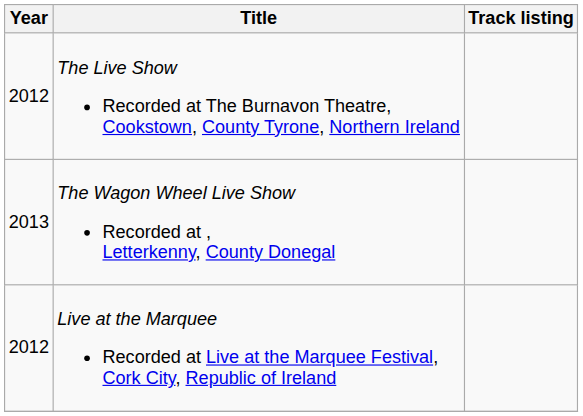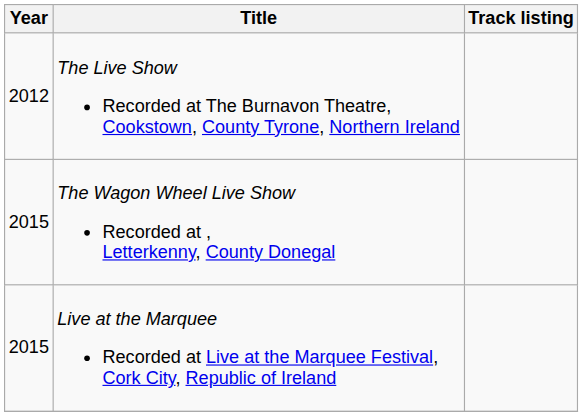(29, 221) 2013 -> (29, 221) 2015
(29, 347) 2012 -> (29, 347) 2015
